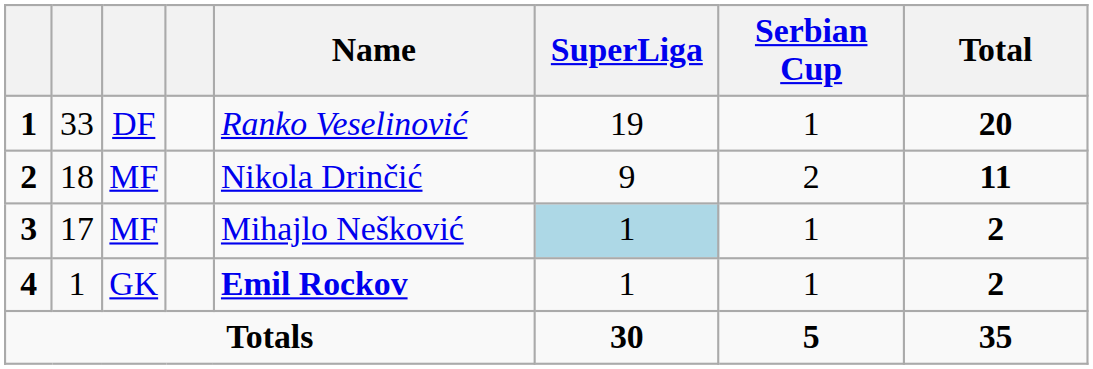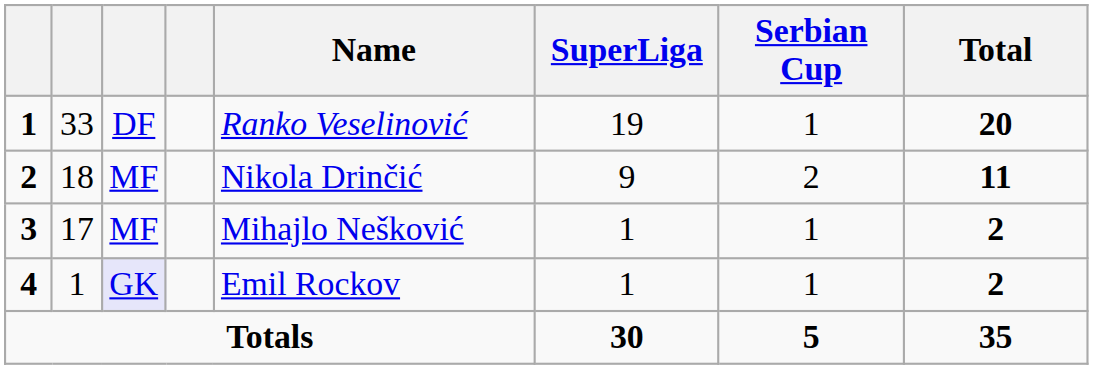(627, 229) lightblue background -> (627, 229) no background
(134, 283) no background -> (134, 283) lavender background
(314, 283) bold -> (310, 283) normal
